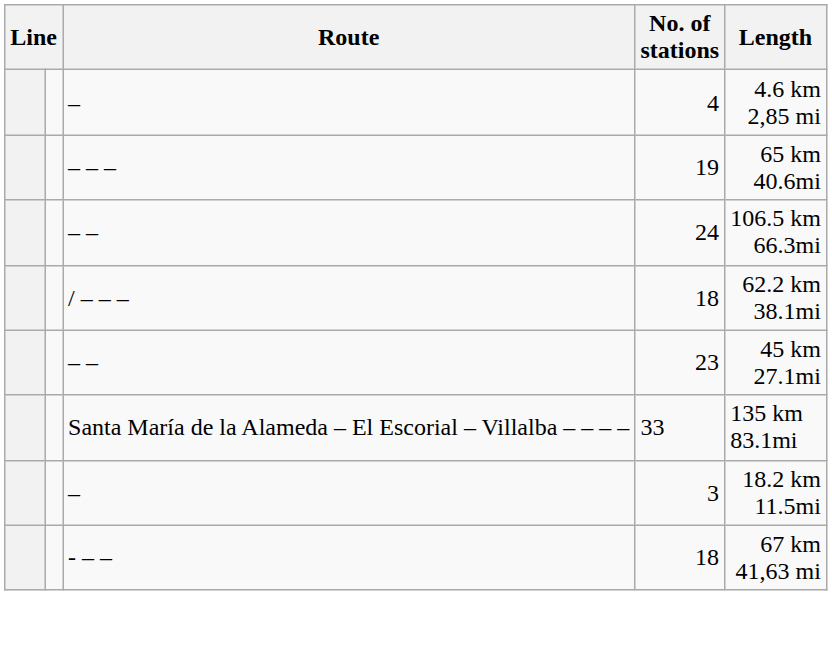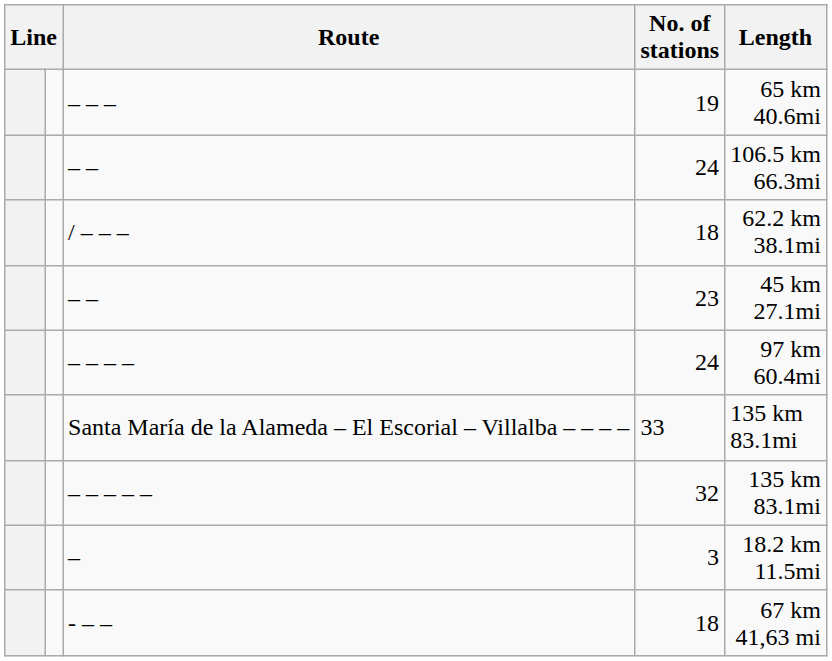- row: (74, 102)
+ row: (101, 362)
+ row: (110, 492)
